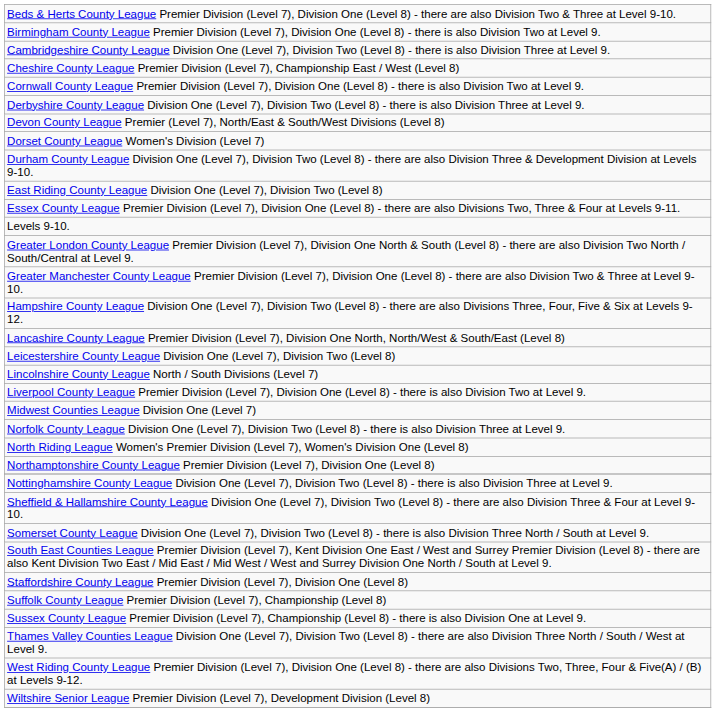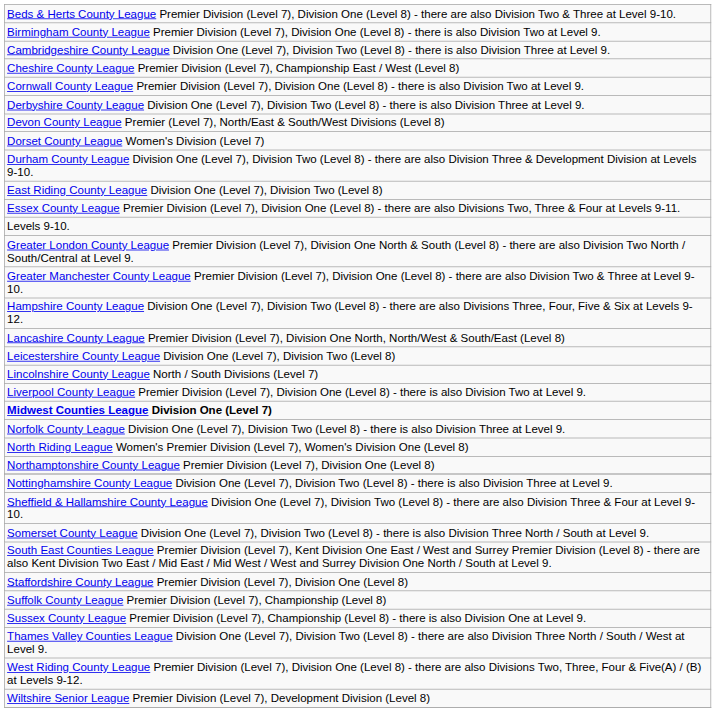(132, 411) normal -> (140, 411) bold
